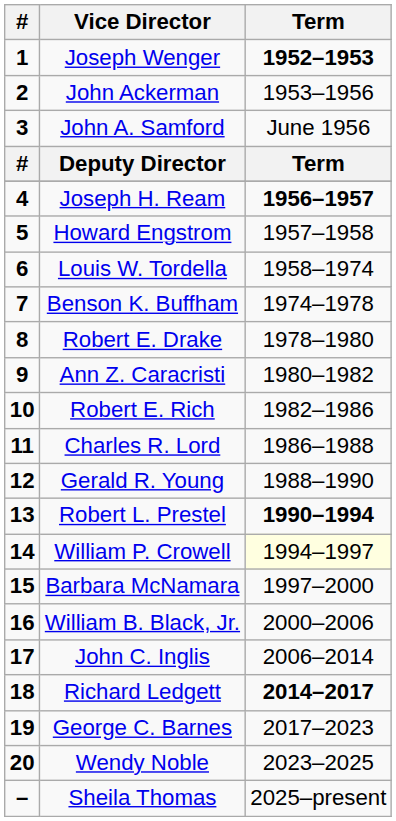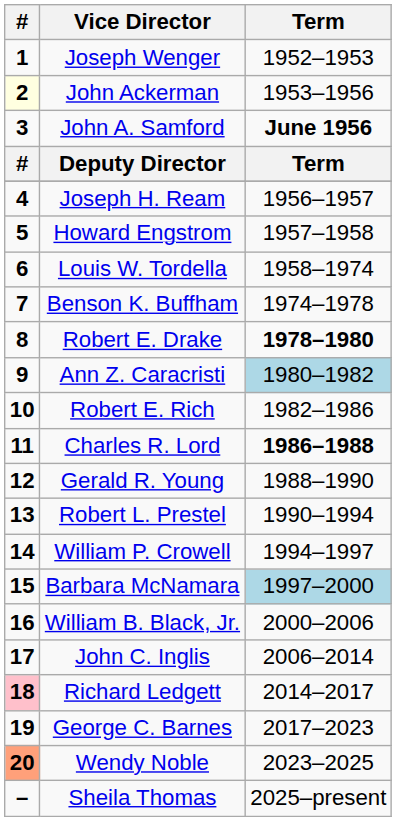(318, 57) bold -> (318, 57) normal
(22, 92) no background -> (22, 92) lightyellow background
(318, 127) normal -> (318, 127) bold
(318, 198) bold -> (318, 198) normal
(318, 339) normal -> (318, 339) bold
(318, 374) no background -> (318, 374) lightblue background
(318, 445) normal -> (318, 445) bold
(318, 515) bold -> (318, 515) normal
(318, 551) lightyellow background -> (318, 551) no background
(318, 586) no background -> (318, 586) lightblue background
(22, 692) no background -> (22, 692) pink background
(318, 692) bold -> (318, 692) normal
(22, 762) no background -> (22, 762) lightsalmon background
